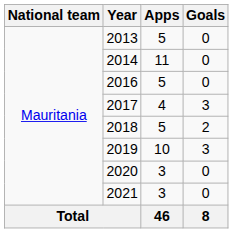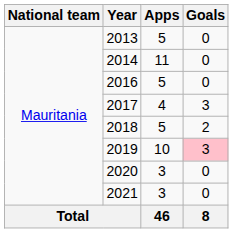(206, 149) no background -> (206, 149) pink background
